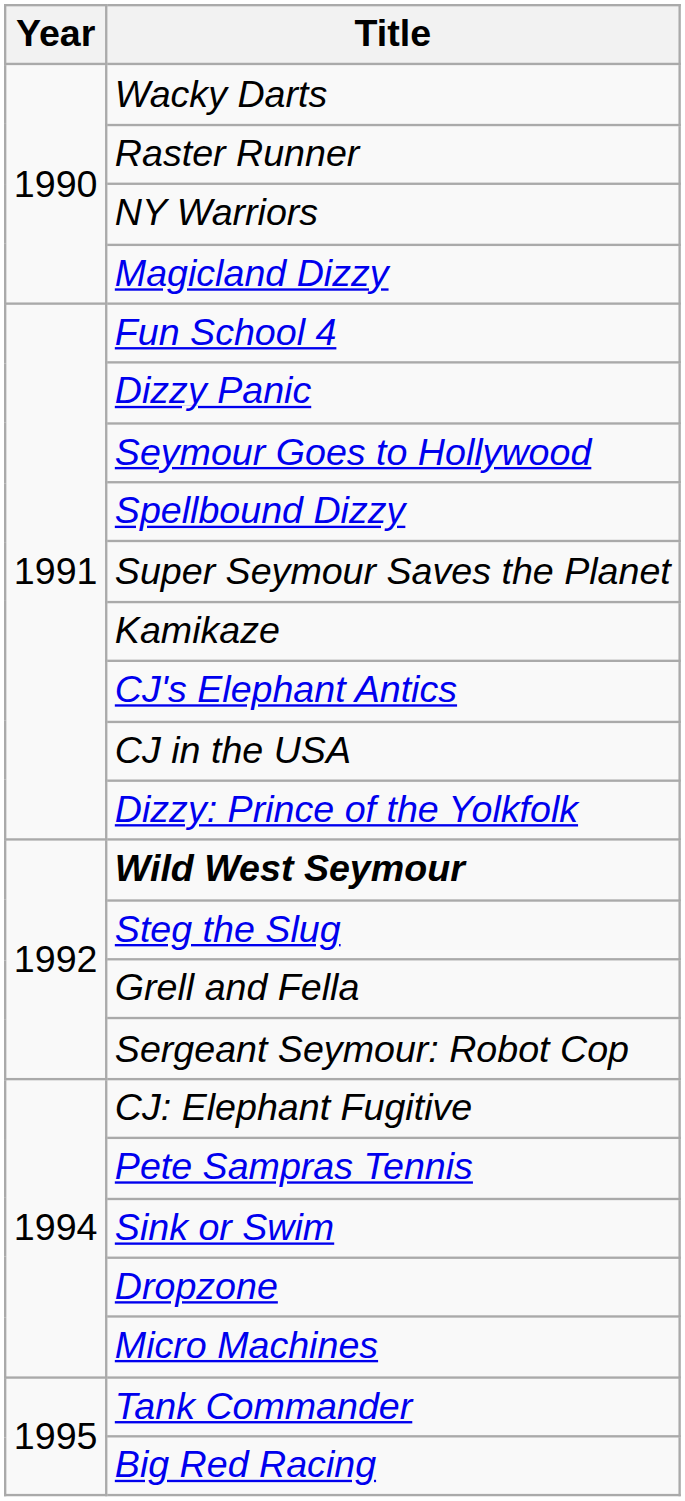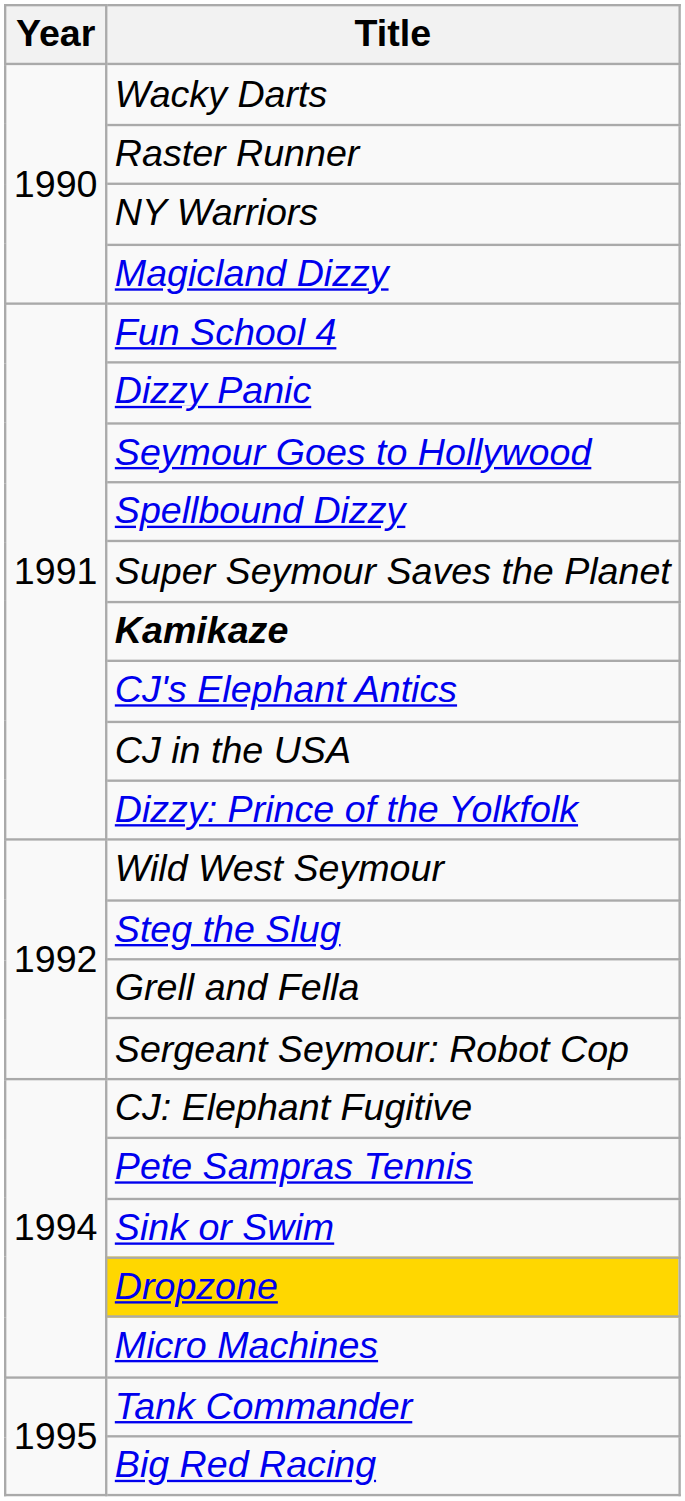(197, 630) normal -> (202, 630) bold
(290, 869) bold -> (279, 869) normal
(196, 1286) no background -> (196, 1286) gold background
